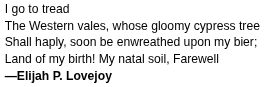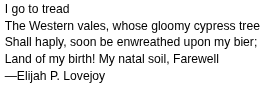(58, 76) bold -> (55, 76) normal
